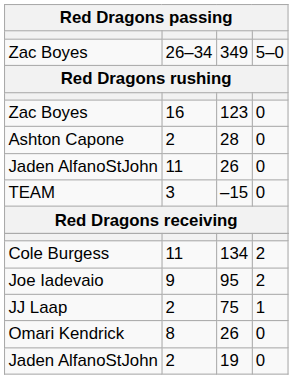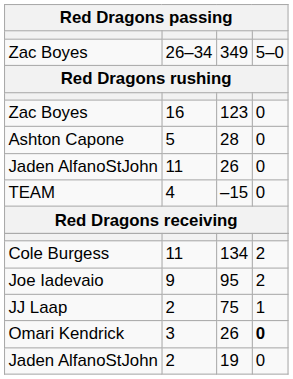(170, 139) 2 -> (170, 139) 5
(170, 193) 3 -> (170, 193) 4
(170, 334) 8 -> (170, 334) 3
(261, 334) normal -> (261, 334) bold
